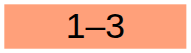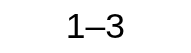(95, 25) lightsalmon background -> (95, 25) no background
